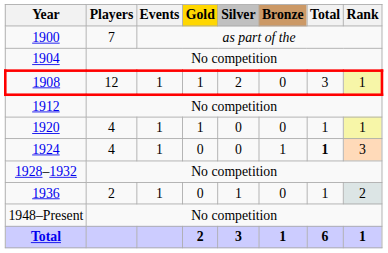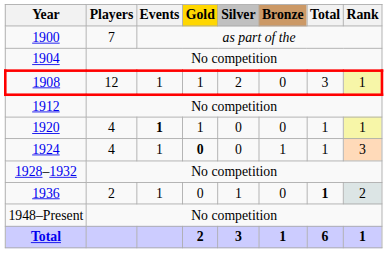(159, 127) normal -> (159, 127) bold
(200, 149) normal -> (200, 149) bold
(325, 149) bold -> (325, 149) normal
(325, 193) normal -> (325, 193) bold
